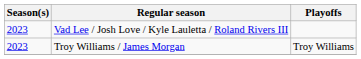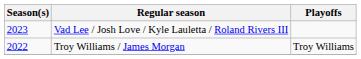(17, 46) 2023 -> (17, 46) 2022
